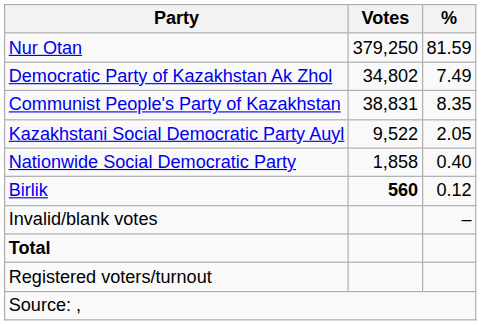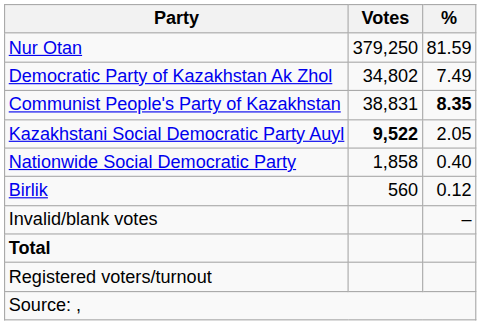(454, 104) normal -> (454, 104) bold
(395, 133) normal -> (395, 133) bold
(403, 190) bold -> (403, 190) normal
